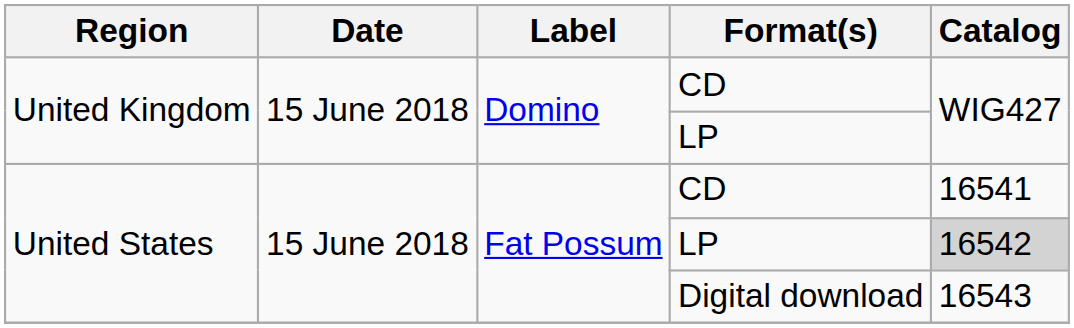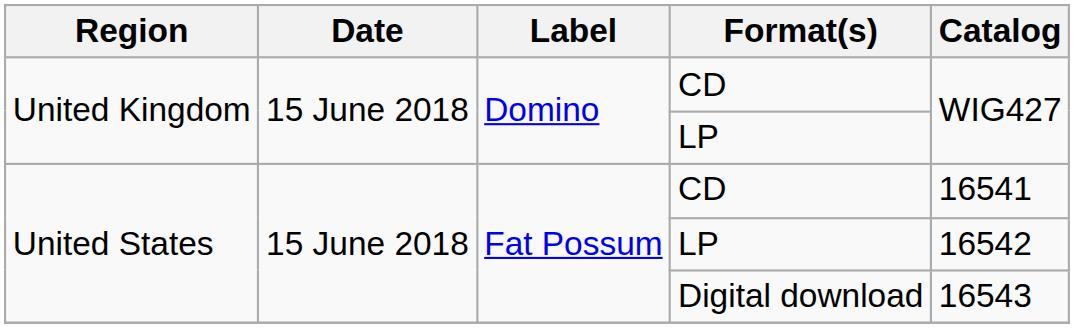(985, 243) lightgrey background -> (985, 243) no background
